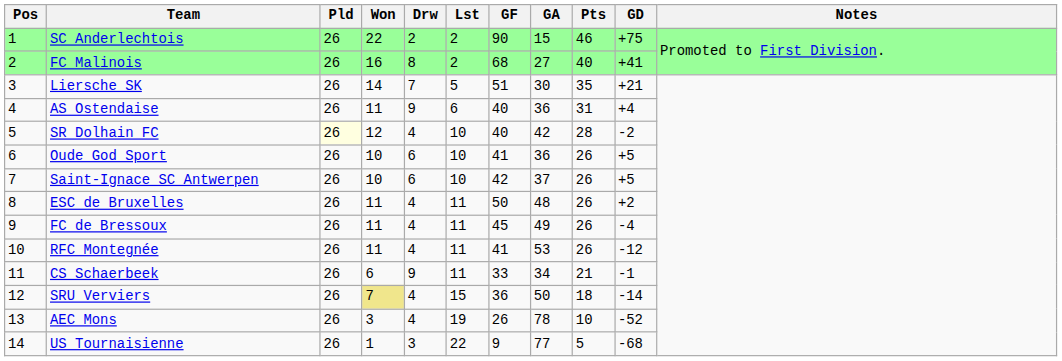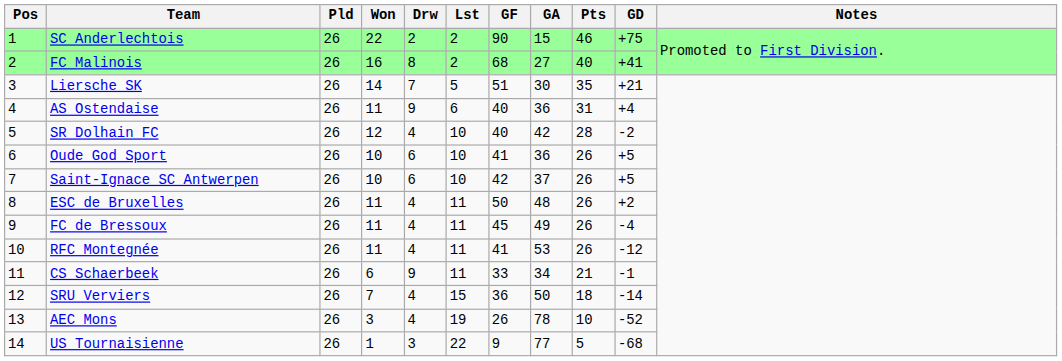(332, 133) lightyellow background -> (332, 133) no background
(370, 297) khaki background -> (370, 297) no background
